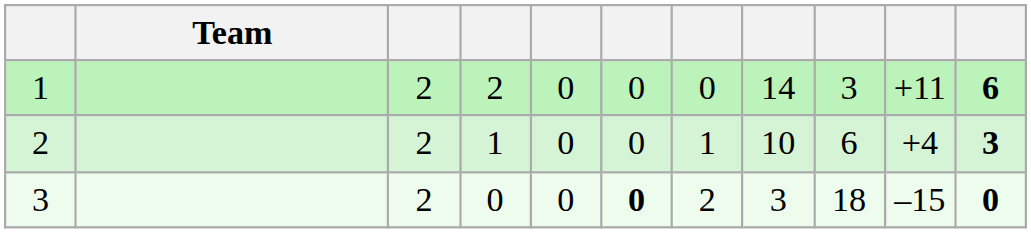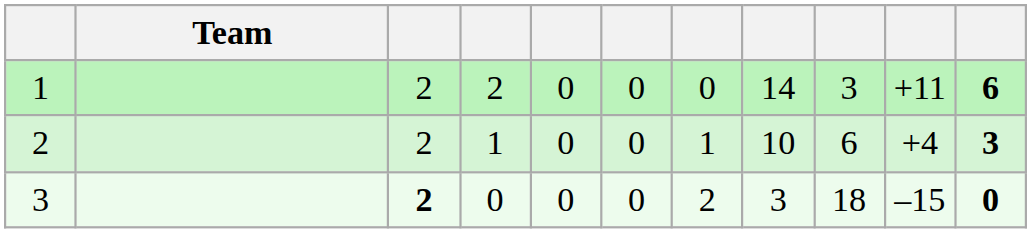(424, 197) normal -> (424, 197) bold
(637, 197) bold -> (637, 197) normal
